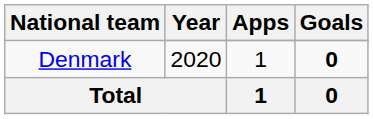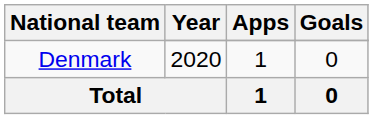(332, 58) bold -> (332, 58) normal
